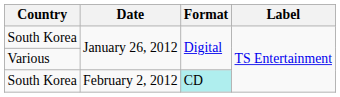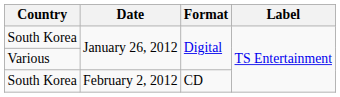(193, 80) paleturquoise background -> (193, 80) no background
